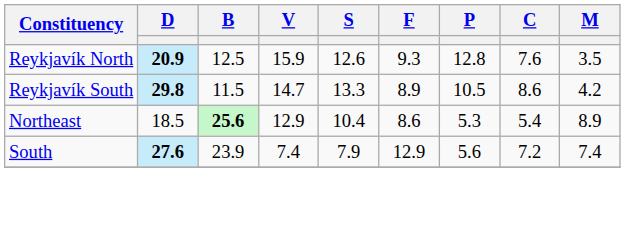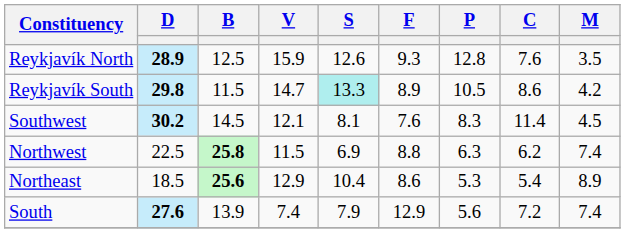(168, 59) 20.9 -> (168, 59) 28.9
(349, 90) no background -> (349, 90) paleturquoise background
+ row: (48, 120)
+ row: (48, 151)
(228, 151) 23.9 -> (228, 212) 13.9
